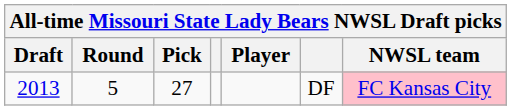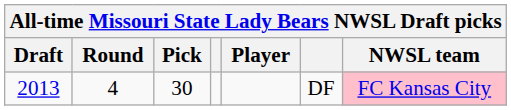(113, 88) 5 -> (113, 88) 4
(182, 88) 27 -> (182, 88) 30
